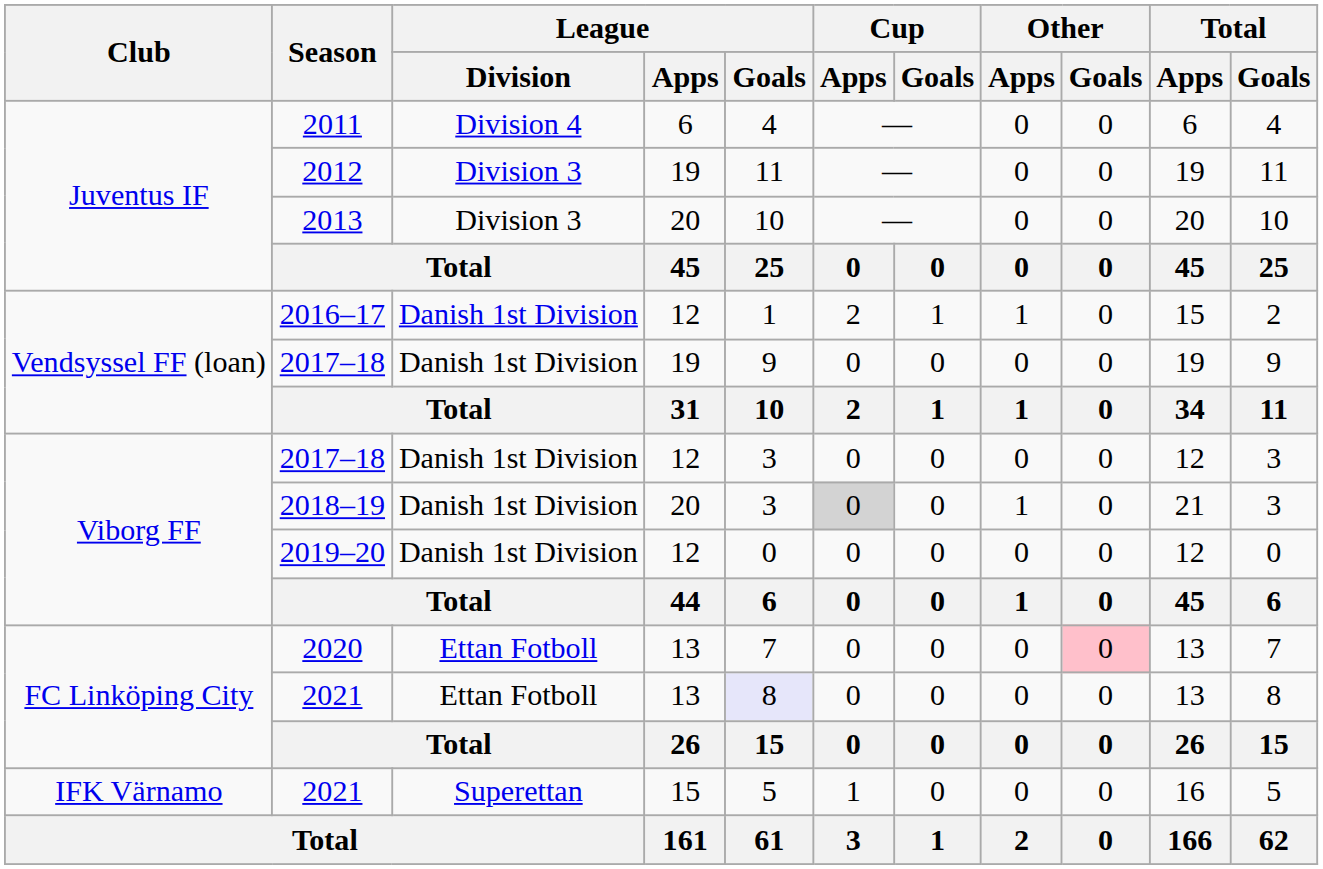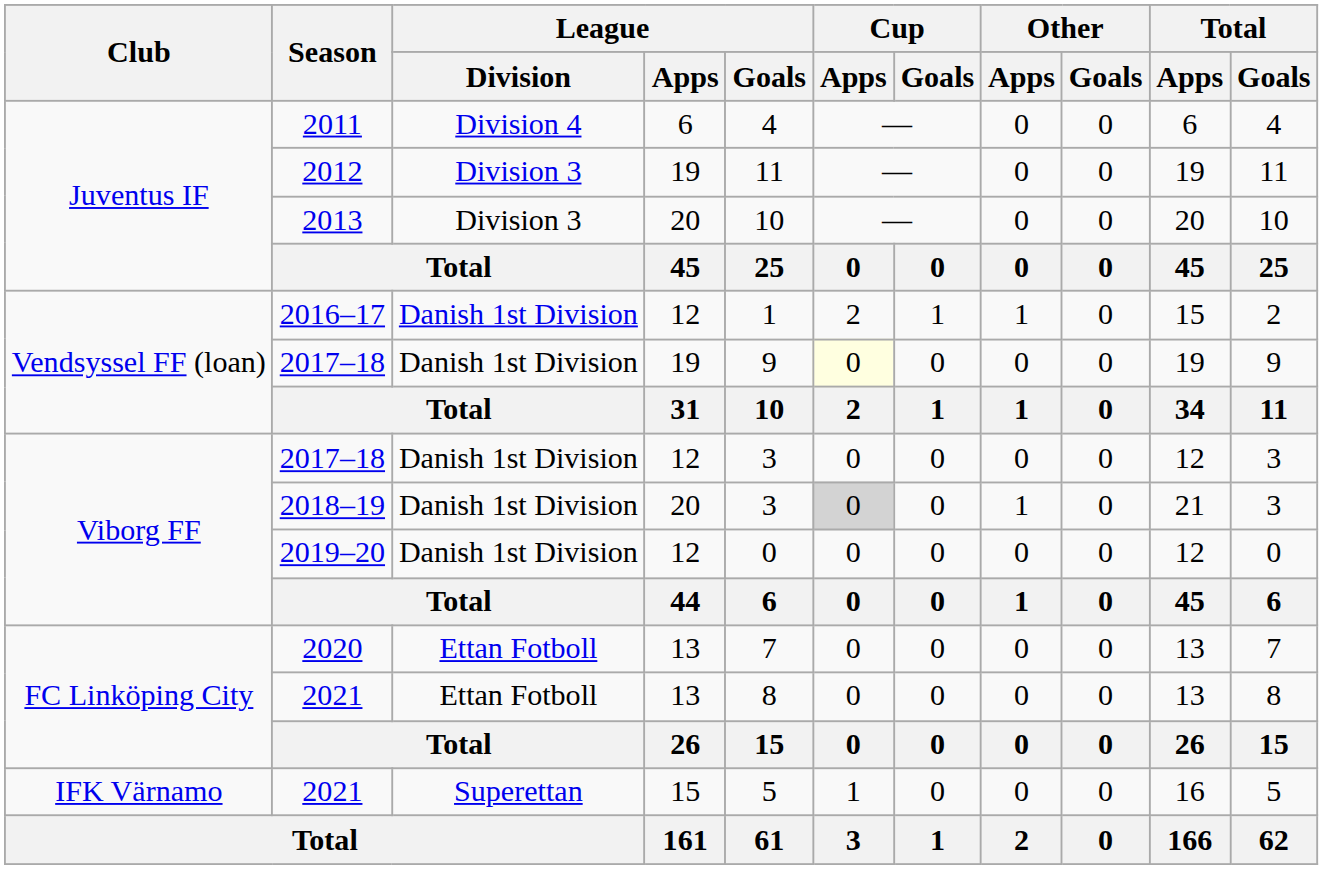(853, 362) no background -> (853, 362) lightyellow background
(1106, 648) pink background -> (1106, 648) no background
(769, 696) lavender background -> (769, 696) no background
